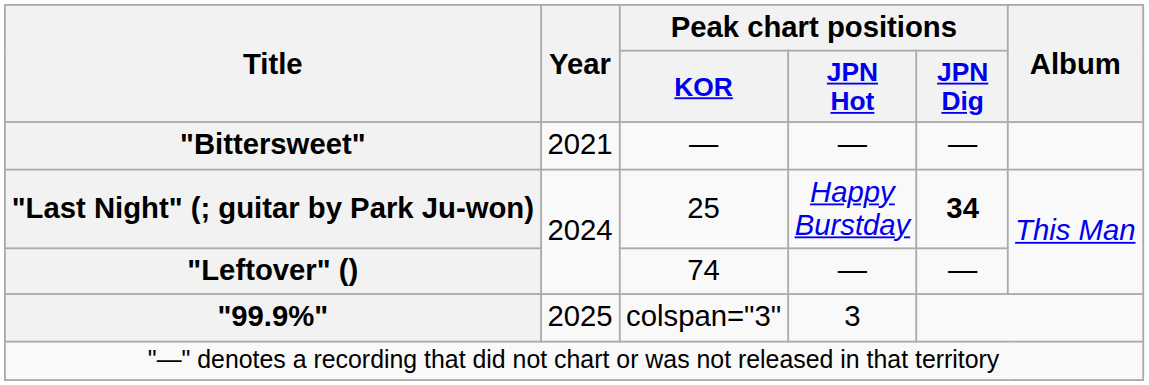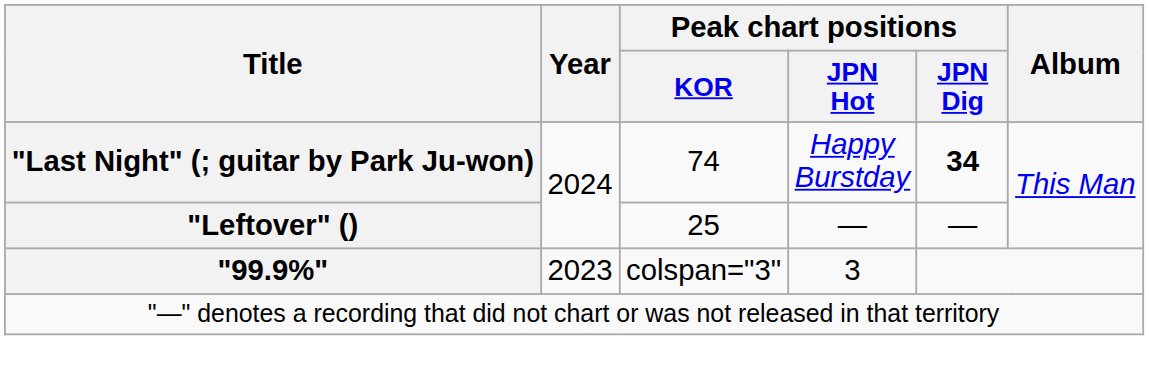- row: (273, 145)
(704, 207) 25 -> (704, 161) 74
(704, 270) 74 -> (704, 224) 25
(580, 317) 2025 -> (580, 270) 2023
